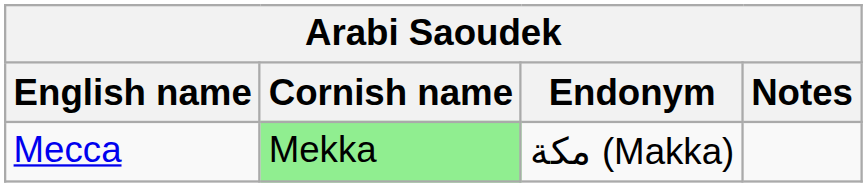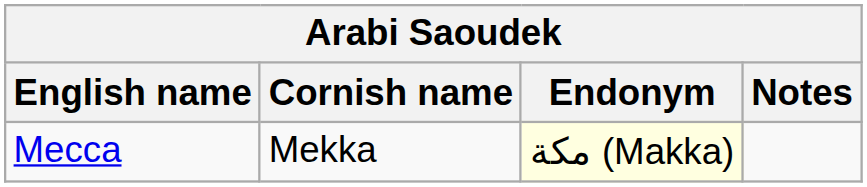(323, 150) lightgreen background -> (323, 150) no background
(632, 152) no background -> (632, 152) lightyellow background
